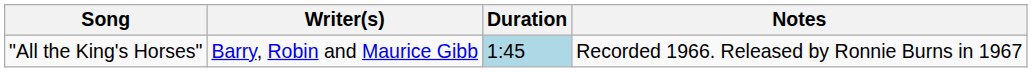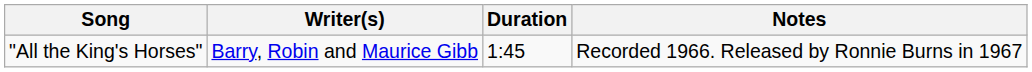(506, 50) lightblue background -> (506, 50) no background
